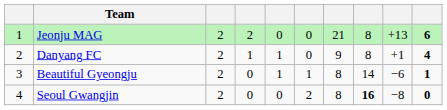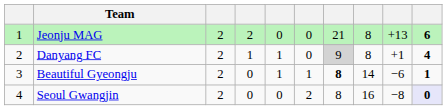(339, 54) no background -> (339, 54) lightgrey background
(339, 74) normal -> (339, 74) bold
(368, 94) bold -> (368, 94) normal
(427, 94) no background -> (427, 94) lavender background
